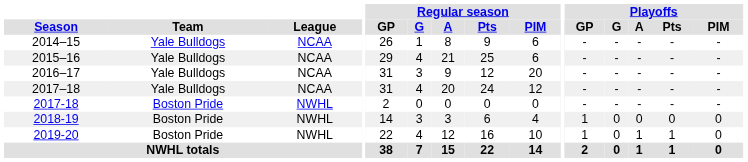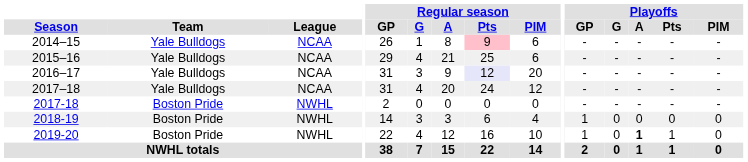(487, 42) no background -> (487, 42) pink background
(487, 73) no background -> (487, 73) lavender background
(639, 135) normal -> (639, 135) bold
